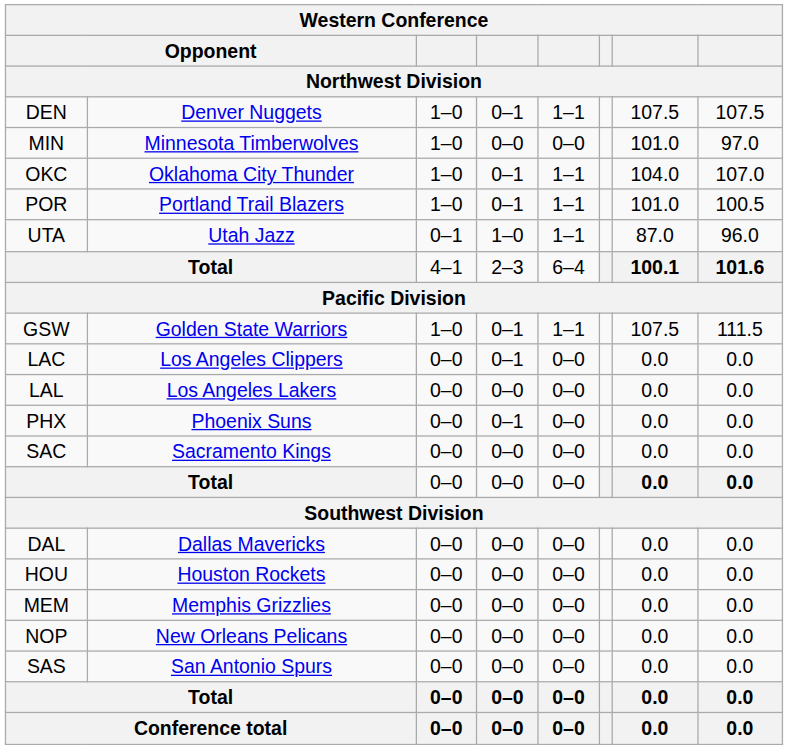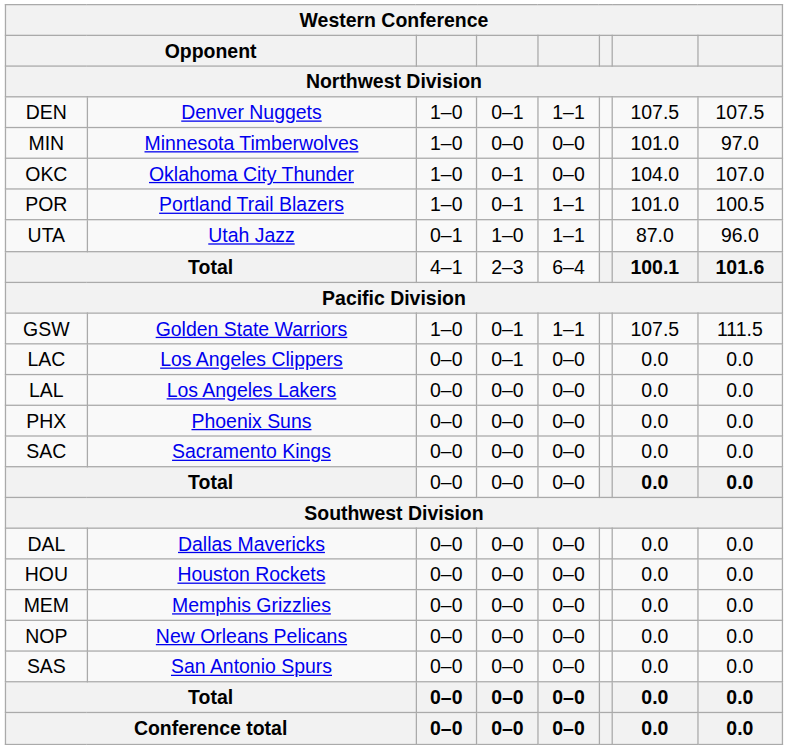(568, 174) 1–1 -> (568, 174) 0–0
(507, 421) 0–1 -> (507, 421) 0–0
